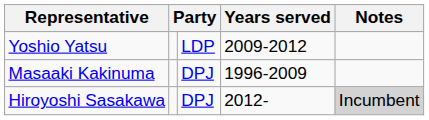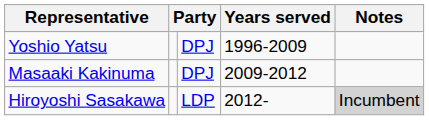(198, 45) LDP -> (198, 45) DPJ
(266, 45) 2009-2012 -> (266, 45) 1996-2009
(266, 73) 1996-2009 -> (266, 73) 2009-2012
(198, 100) DPJ -> (198, 100) LDP
